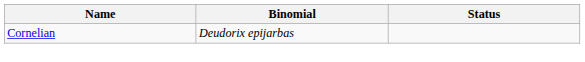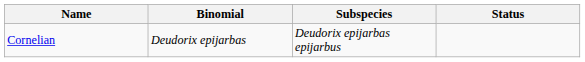+ column: (364, 14)
